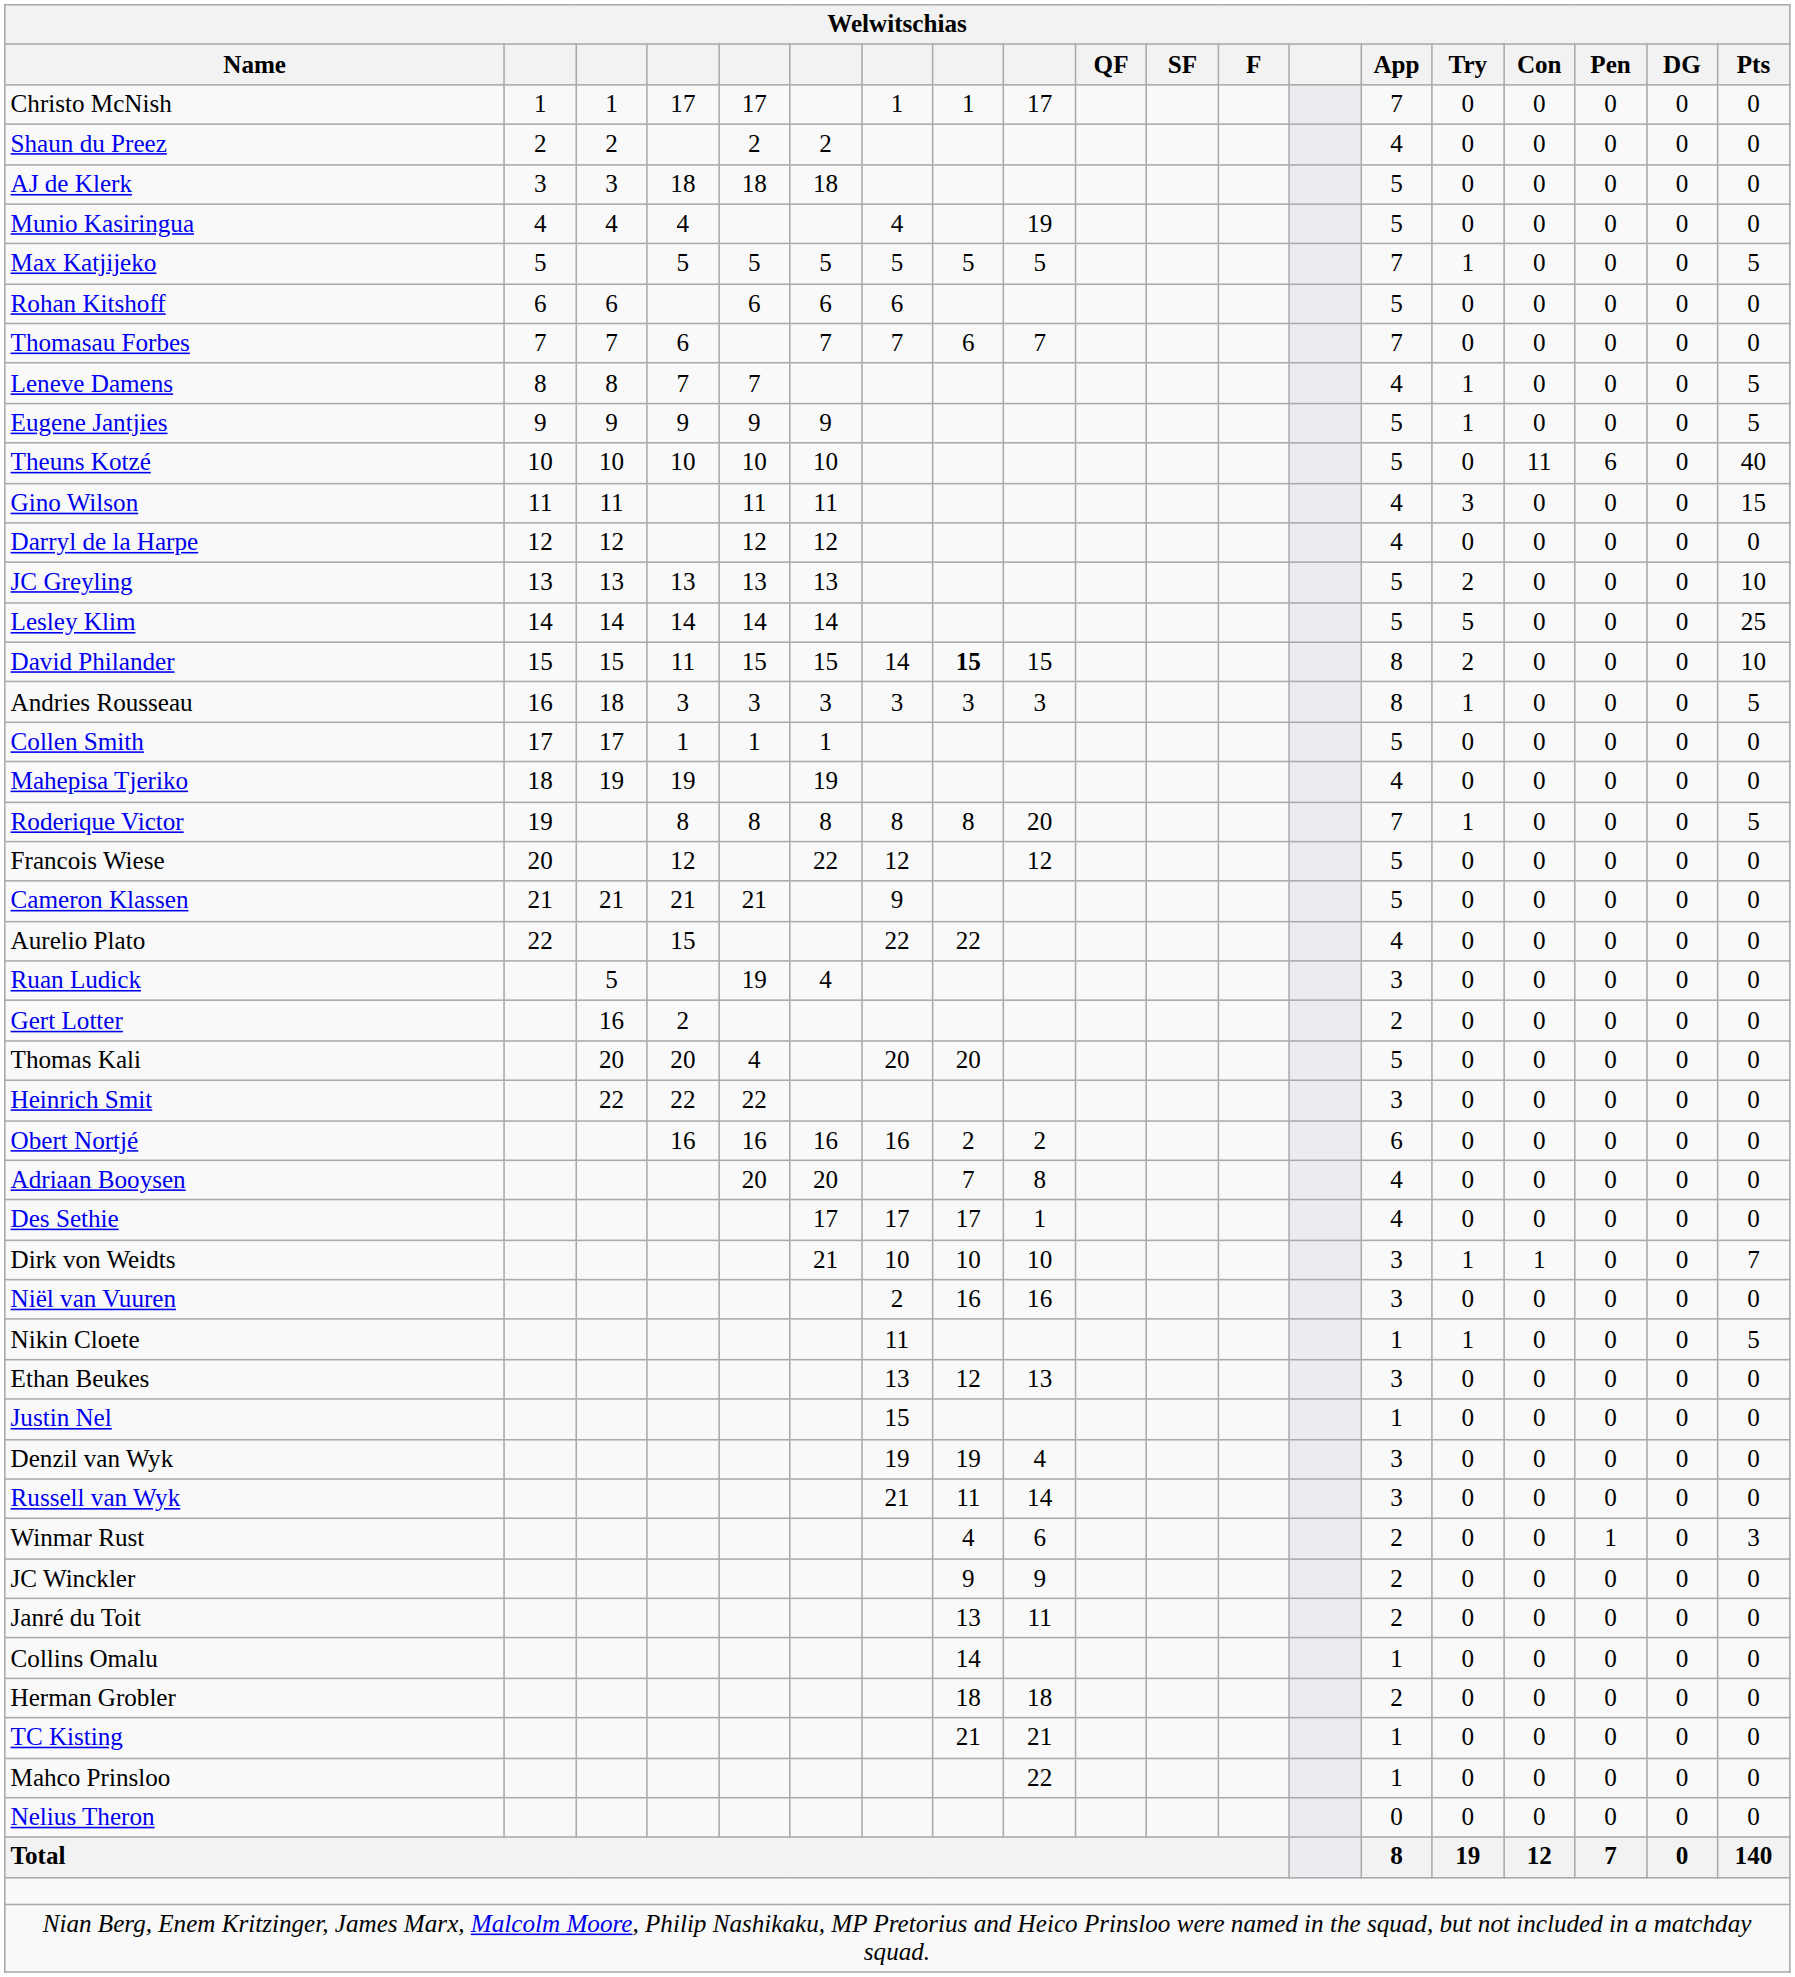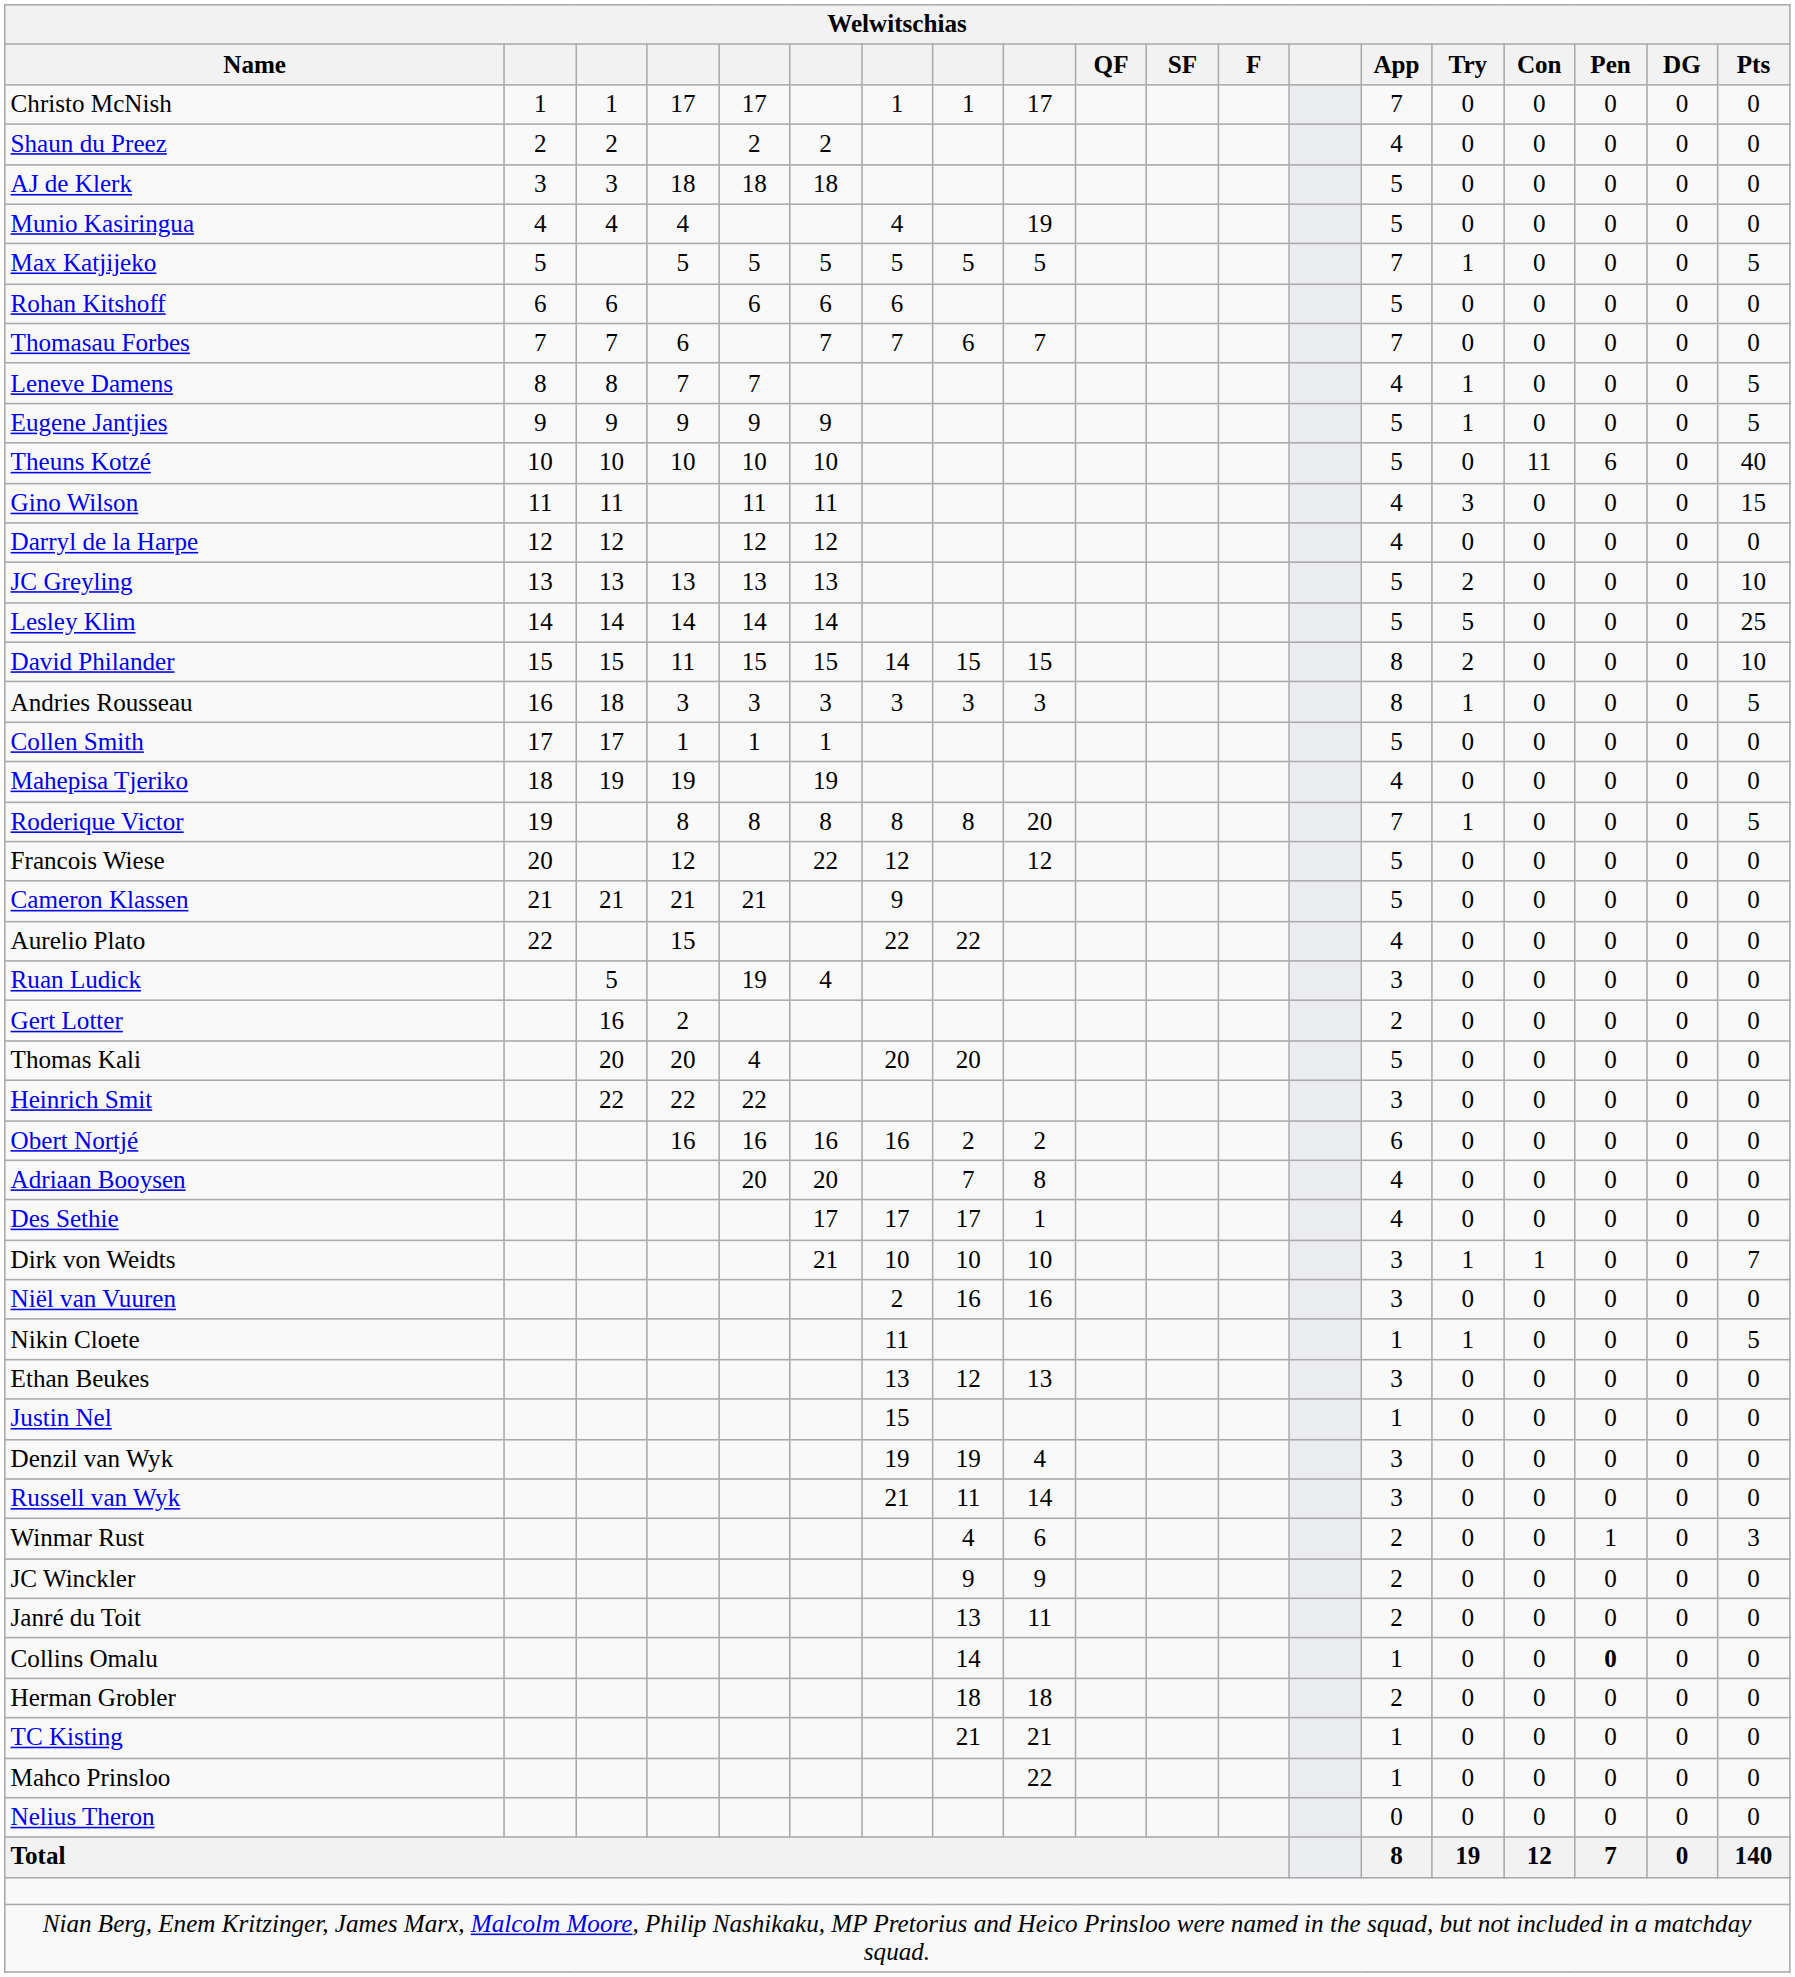(968, 661) bold -> (968, 661) normal
(1611, 1657) normal -> (1611, 1657) bold
